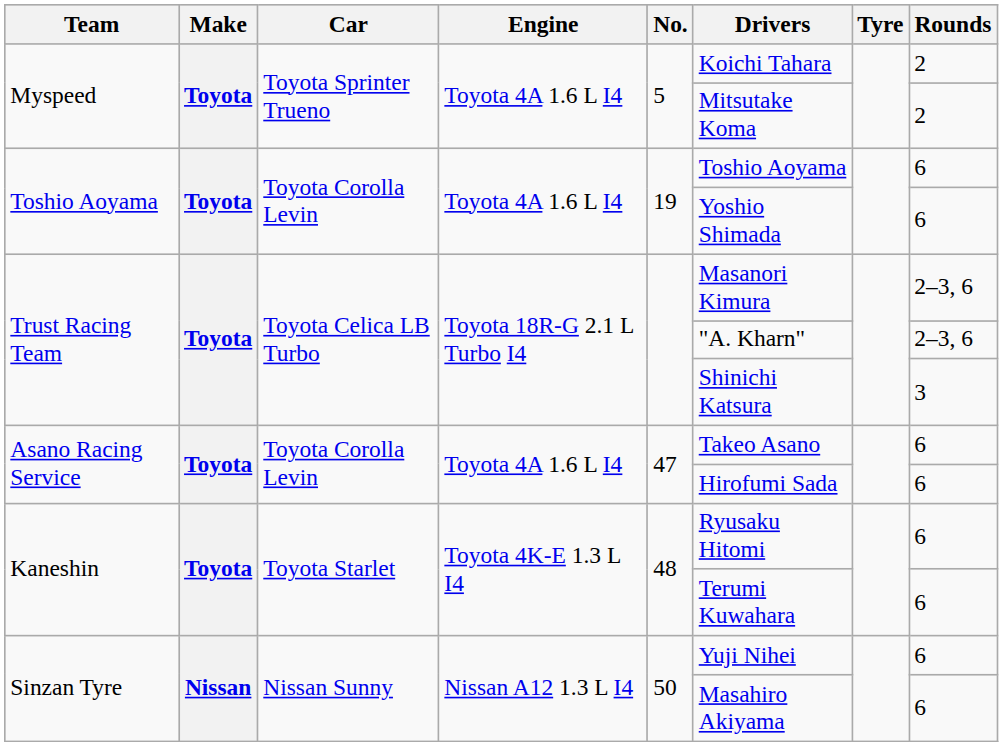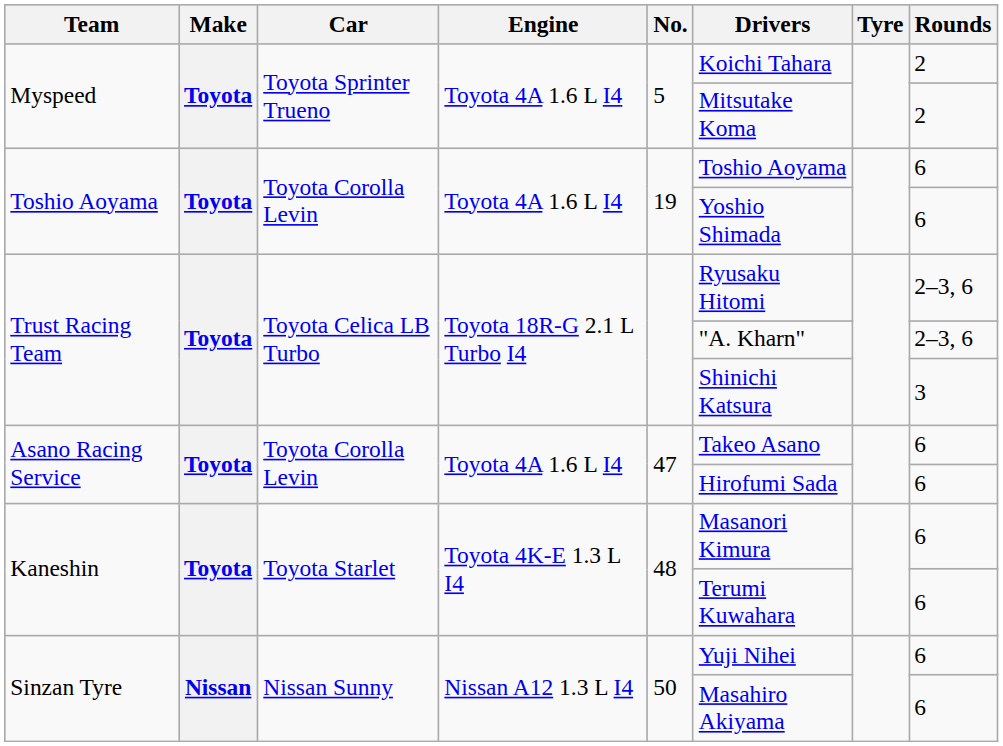(743, 287) Masanori Kimura -> (739, 287) Ryusaku Hitomi
(739, 536) Ryusaku Hitomi -> (743, 536) Masanori Kimura
